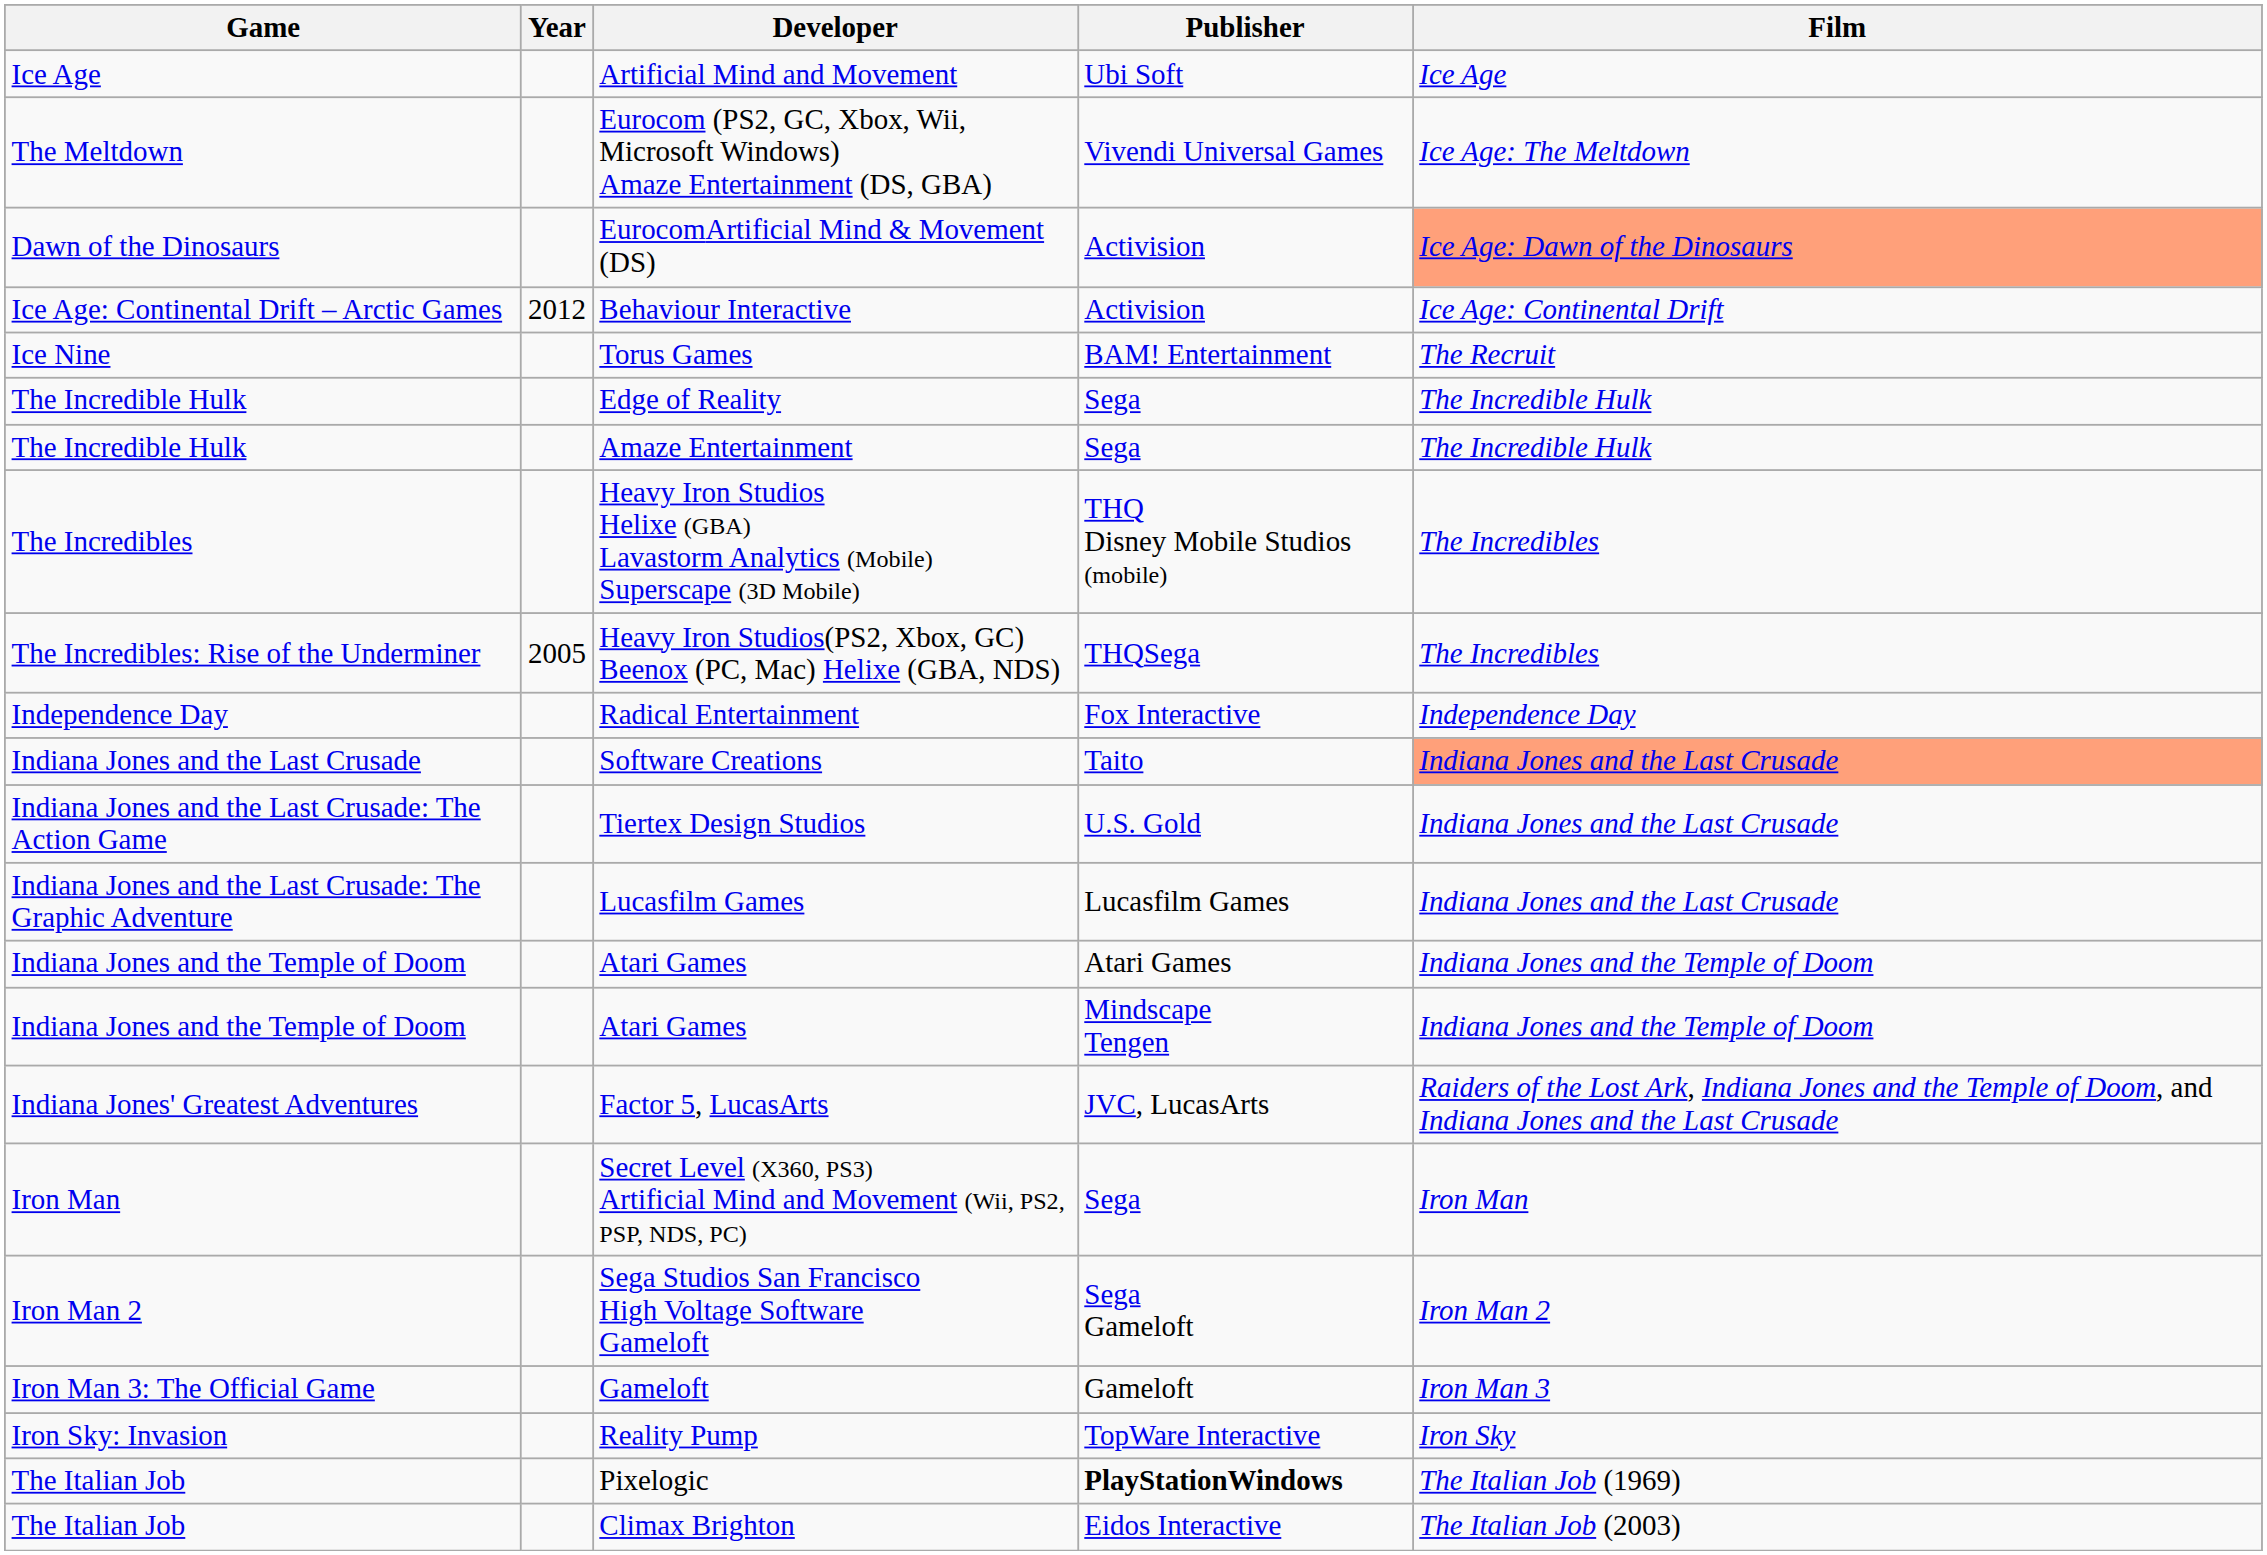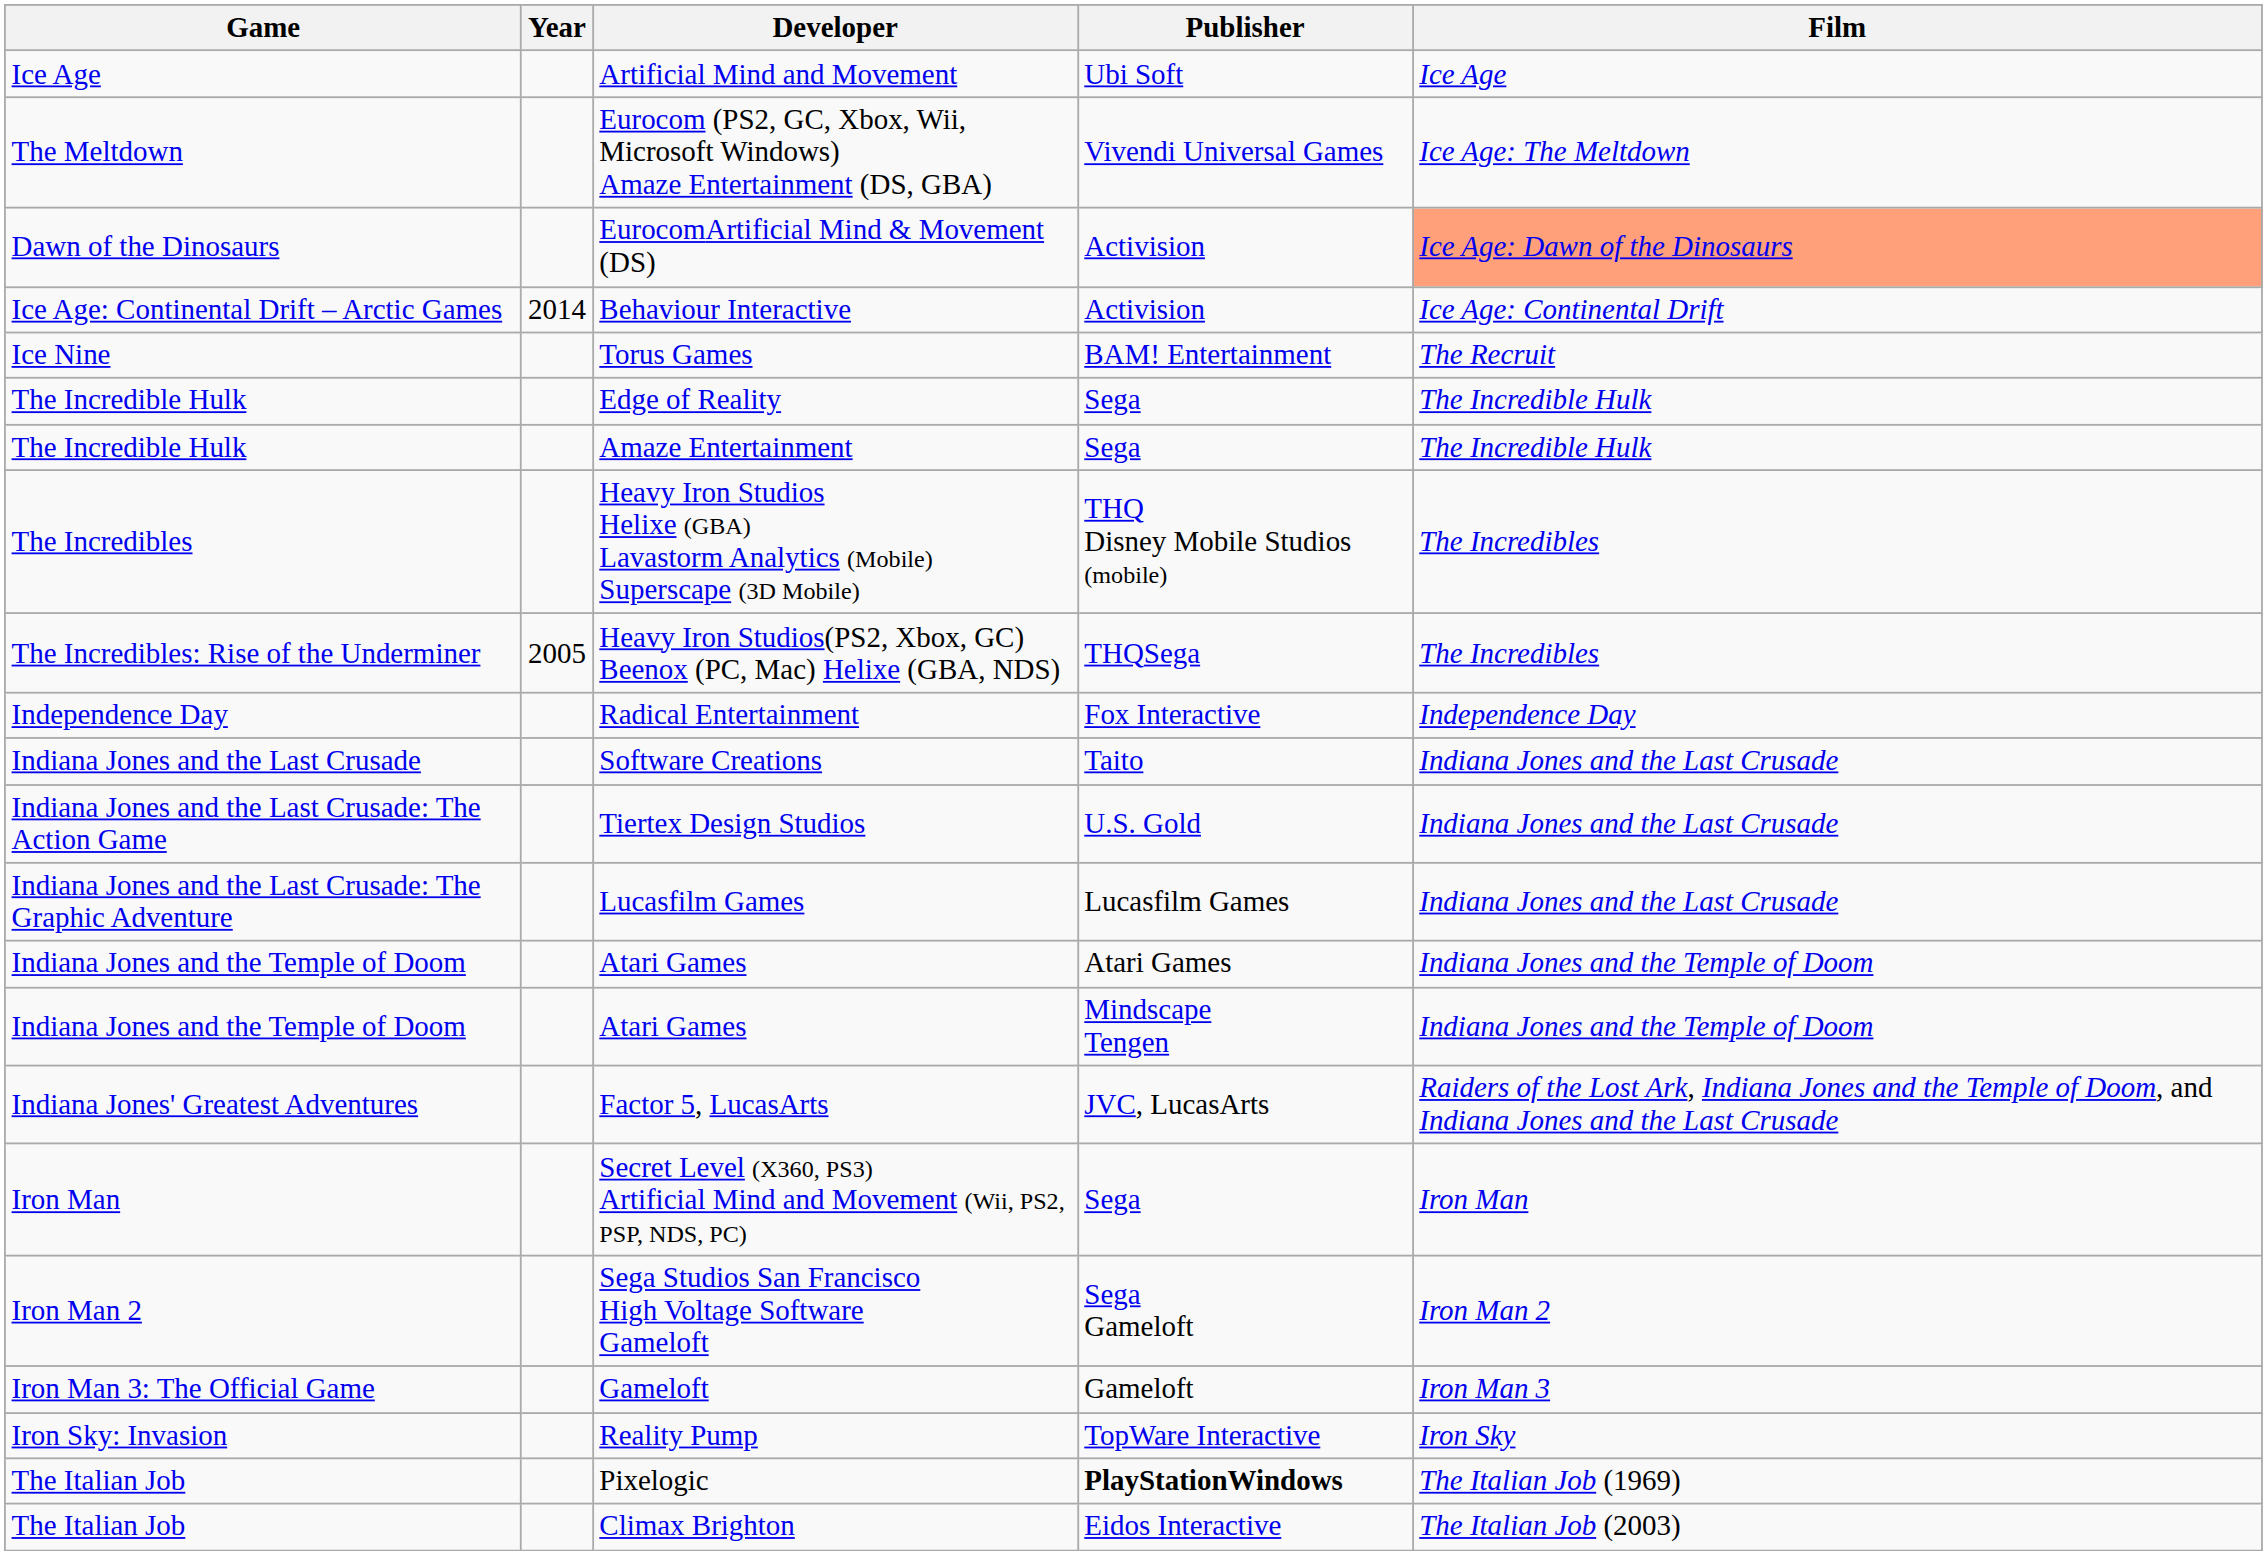(557, 308) 2012 -> (557, 308) 2014
(1629, 760) lightsalmon background -> (1629, 760) no background
